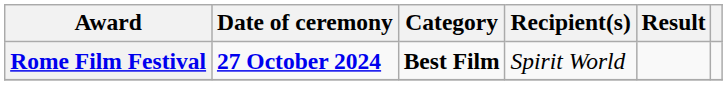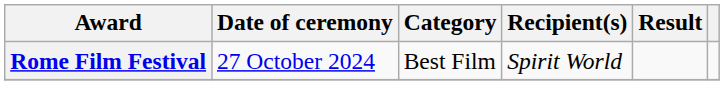(299, 60) bold -> (296, 60) normal
(452, 60) bold -> (450, 60) normal
